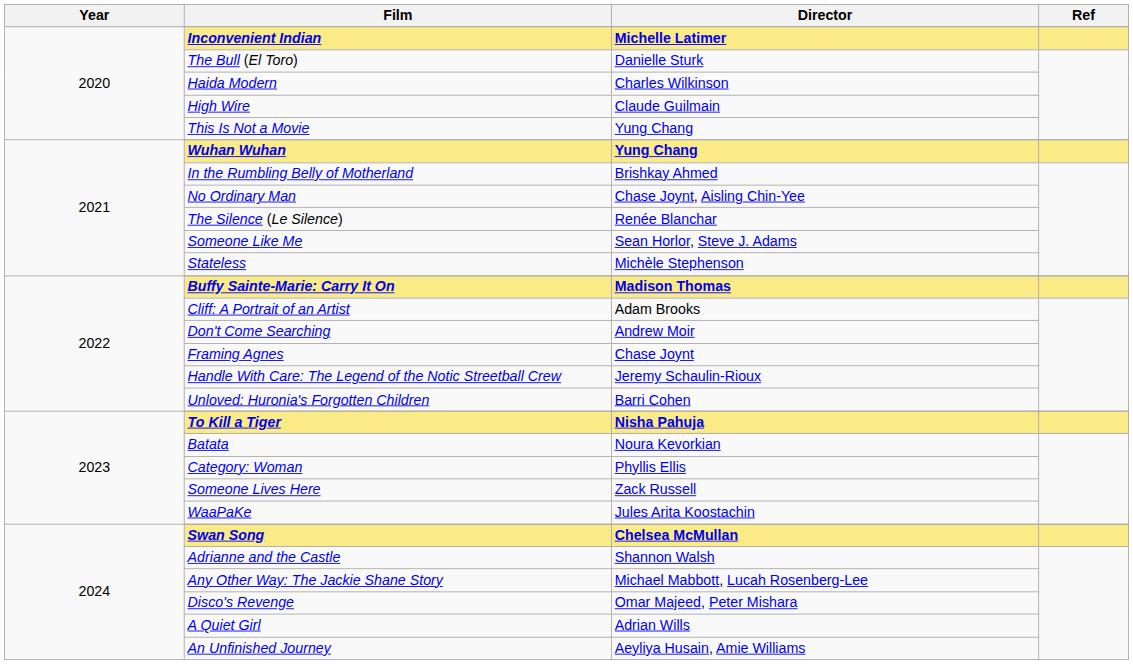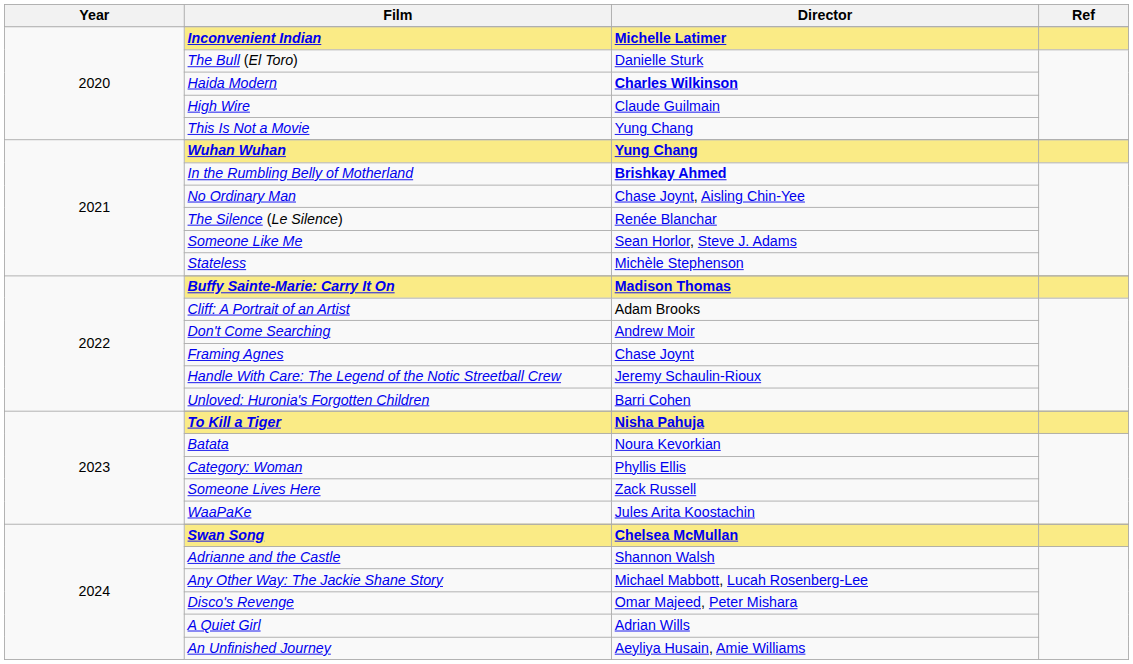(672, 83) normal -> (676, 83) bold
(666, 173) normal -> (671, 173) bold
